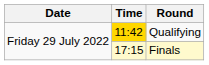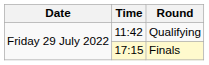(129, 32) gold background -> (129, 32) no background
